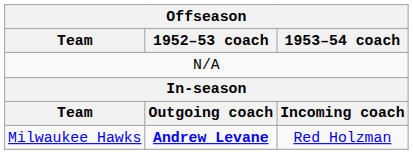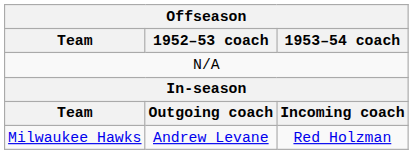(211, 137) bold -> (211, 137) normal
